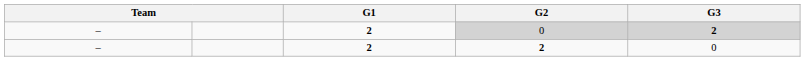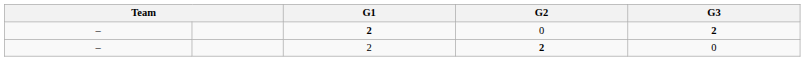(542, 30) lightgrey background -> (542, 30) no background
(714, 30) lightgrey background -> (714, 30) no background
(369, 48) bold -> (369, 48) normal
